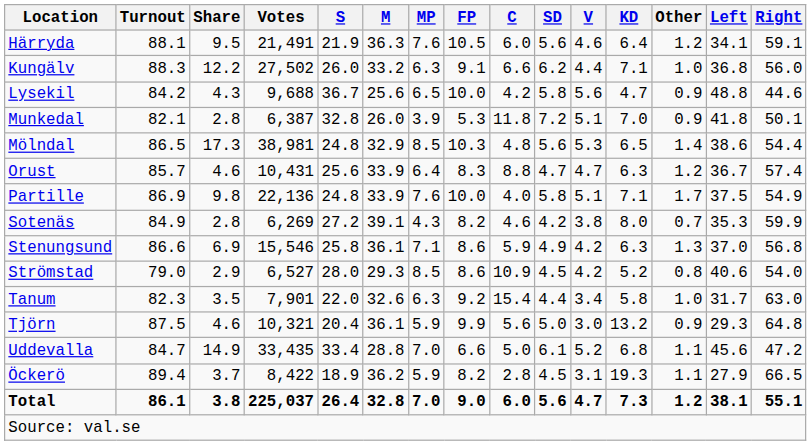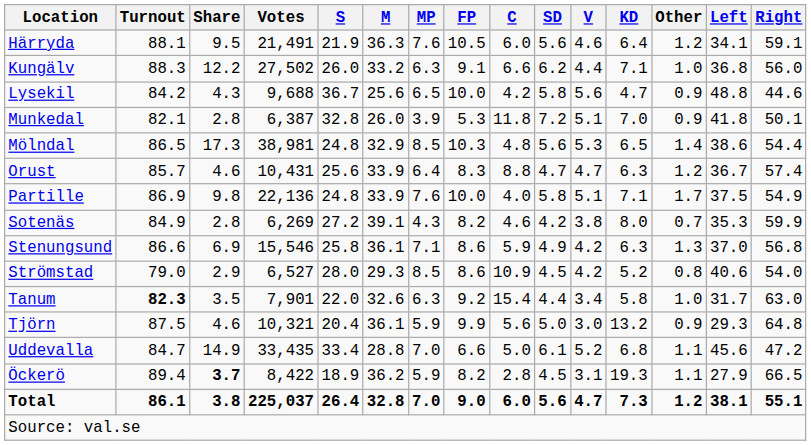(167, 299) normal -> (167, 299) bold
(226, 376) normal -> (226, 376) bold
